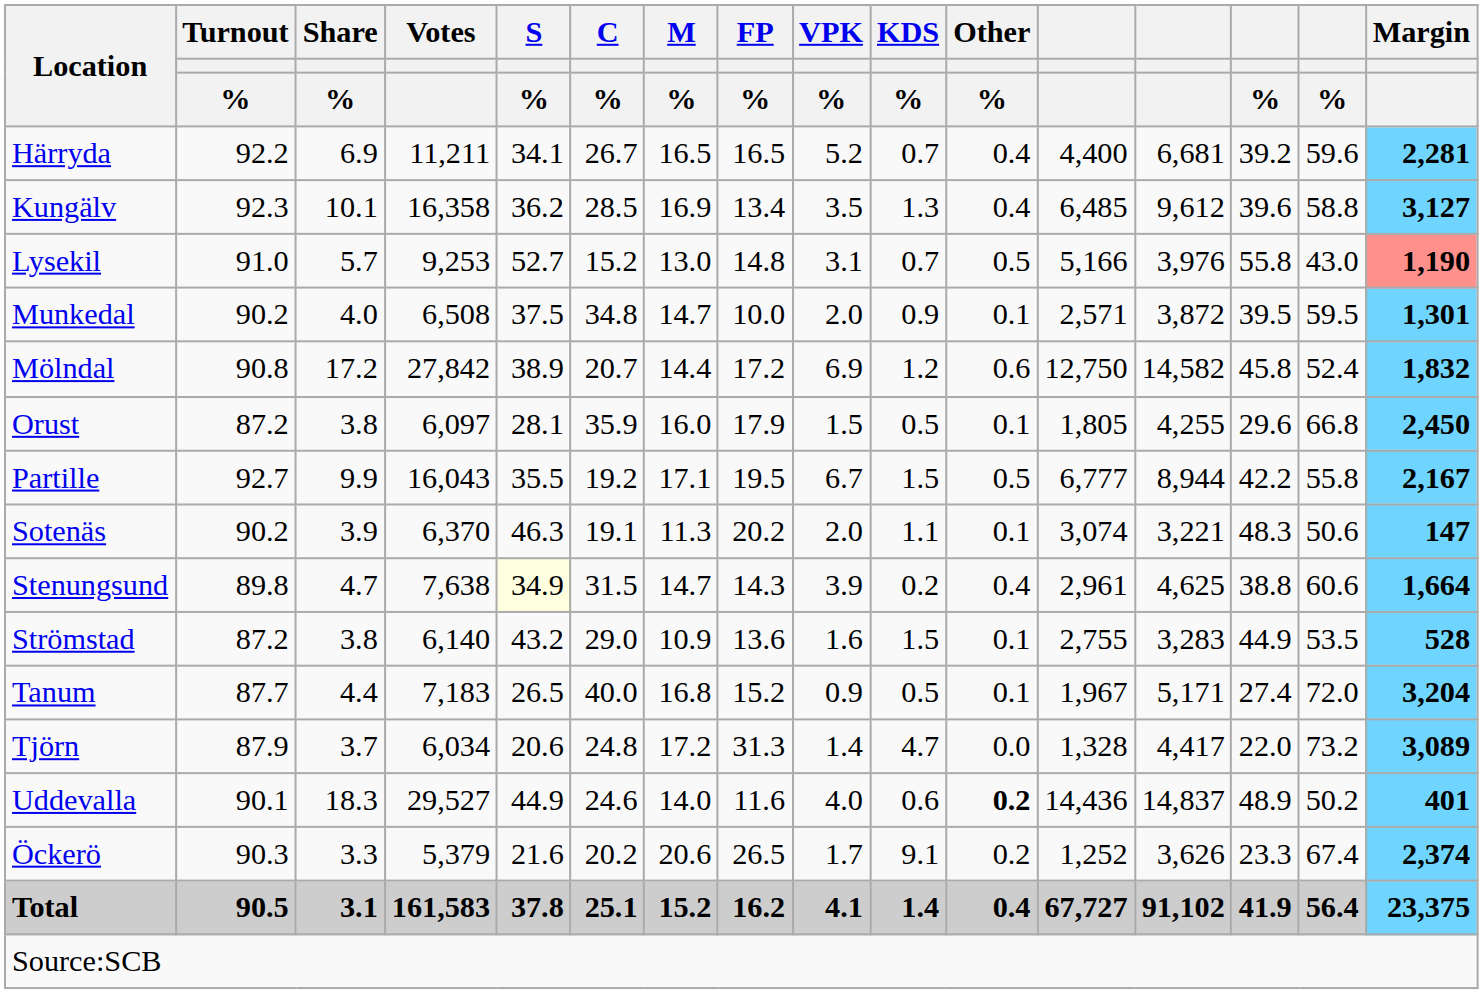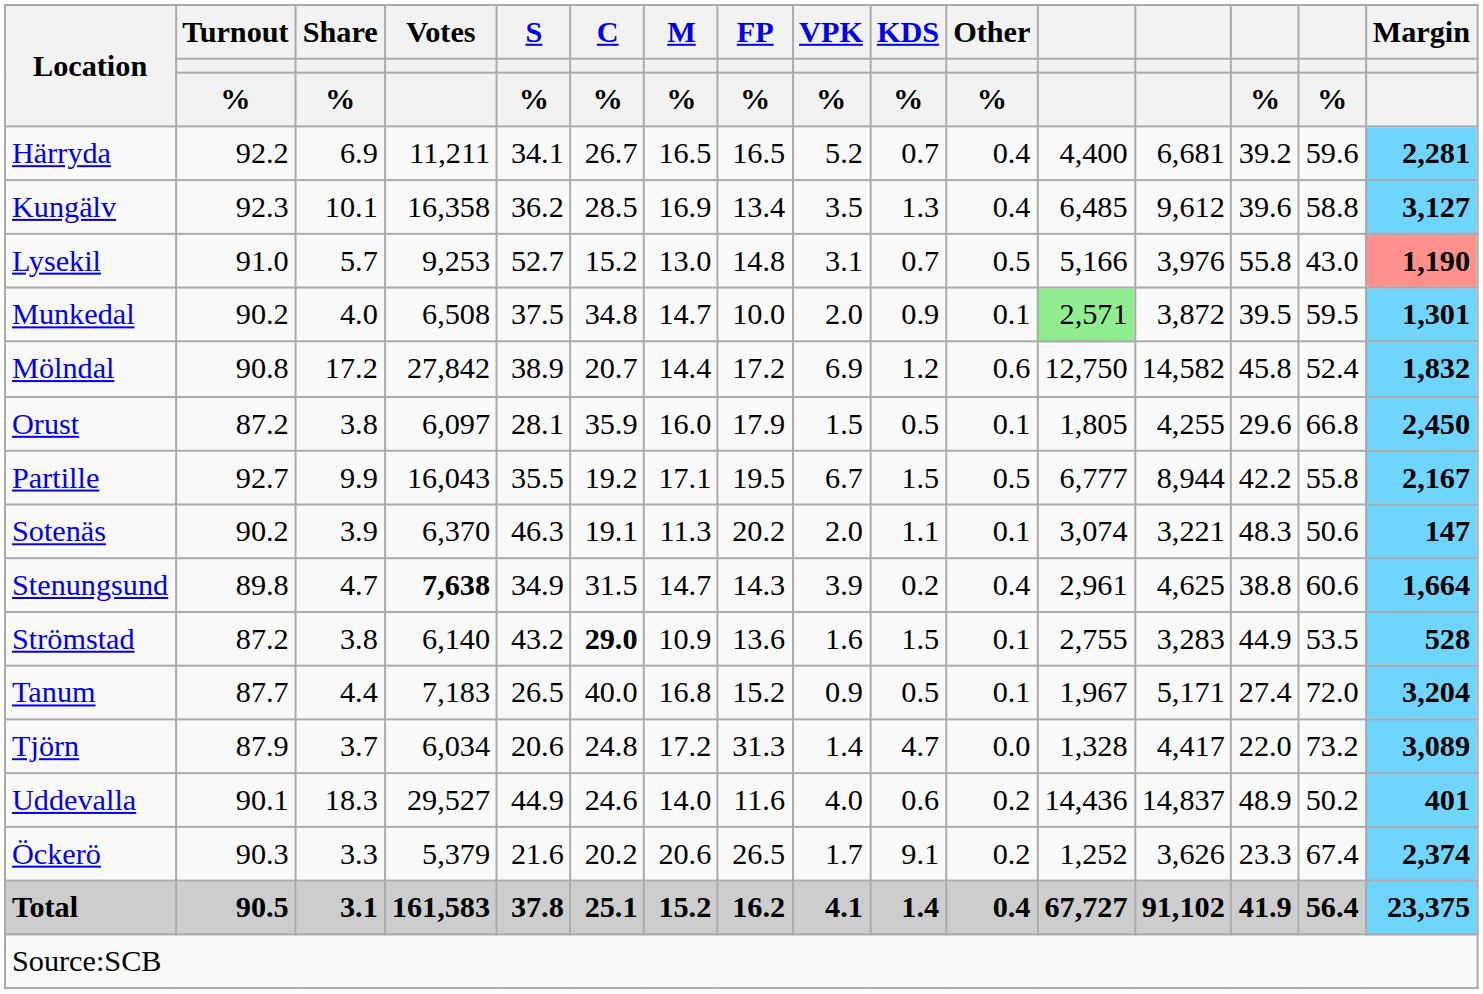(1094, 314) no background -> (1094, 314) lightgreen background
(456, 584) normal -> (456, 584) bold
(537, 584) lightyellow background -> (537, 584) no background
(611, 638) normal -> (611, 638) bold
(1012, 799) bold -> (1012, 799) normal
